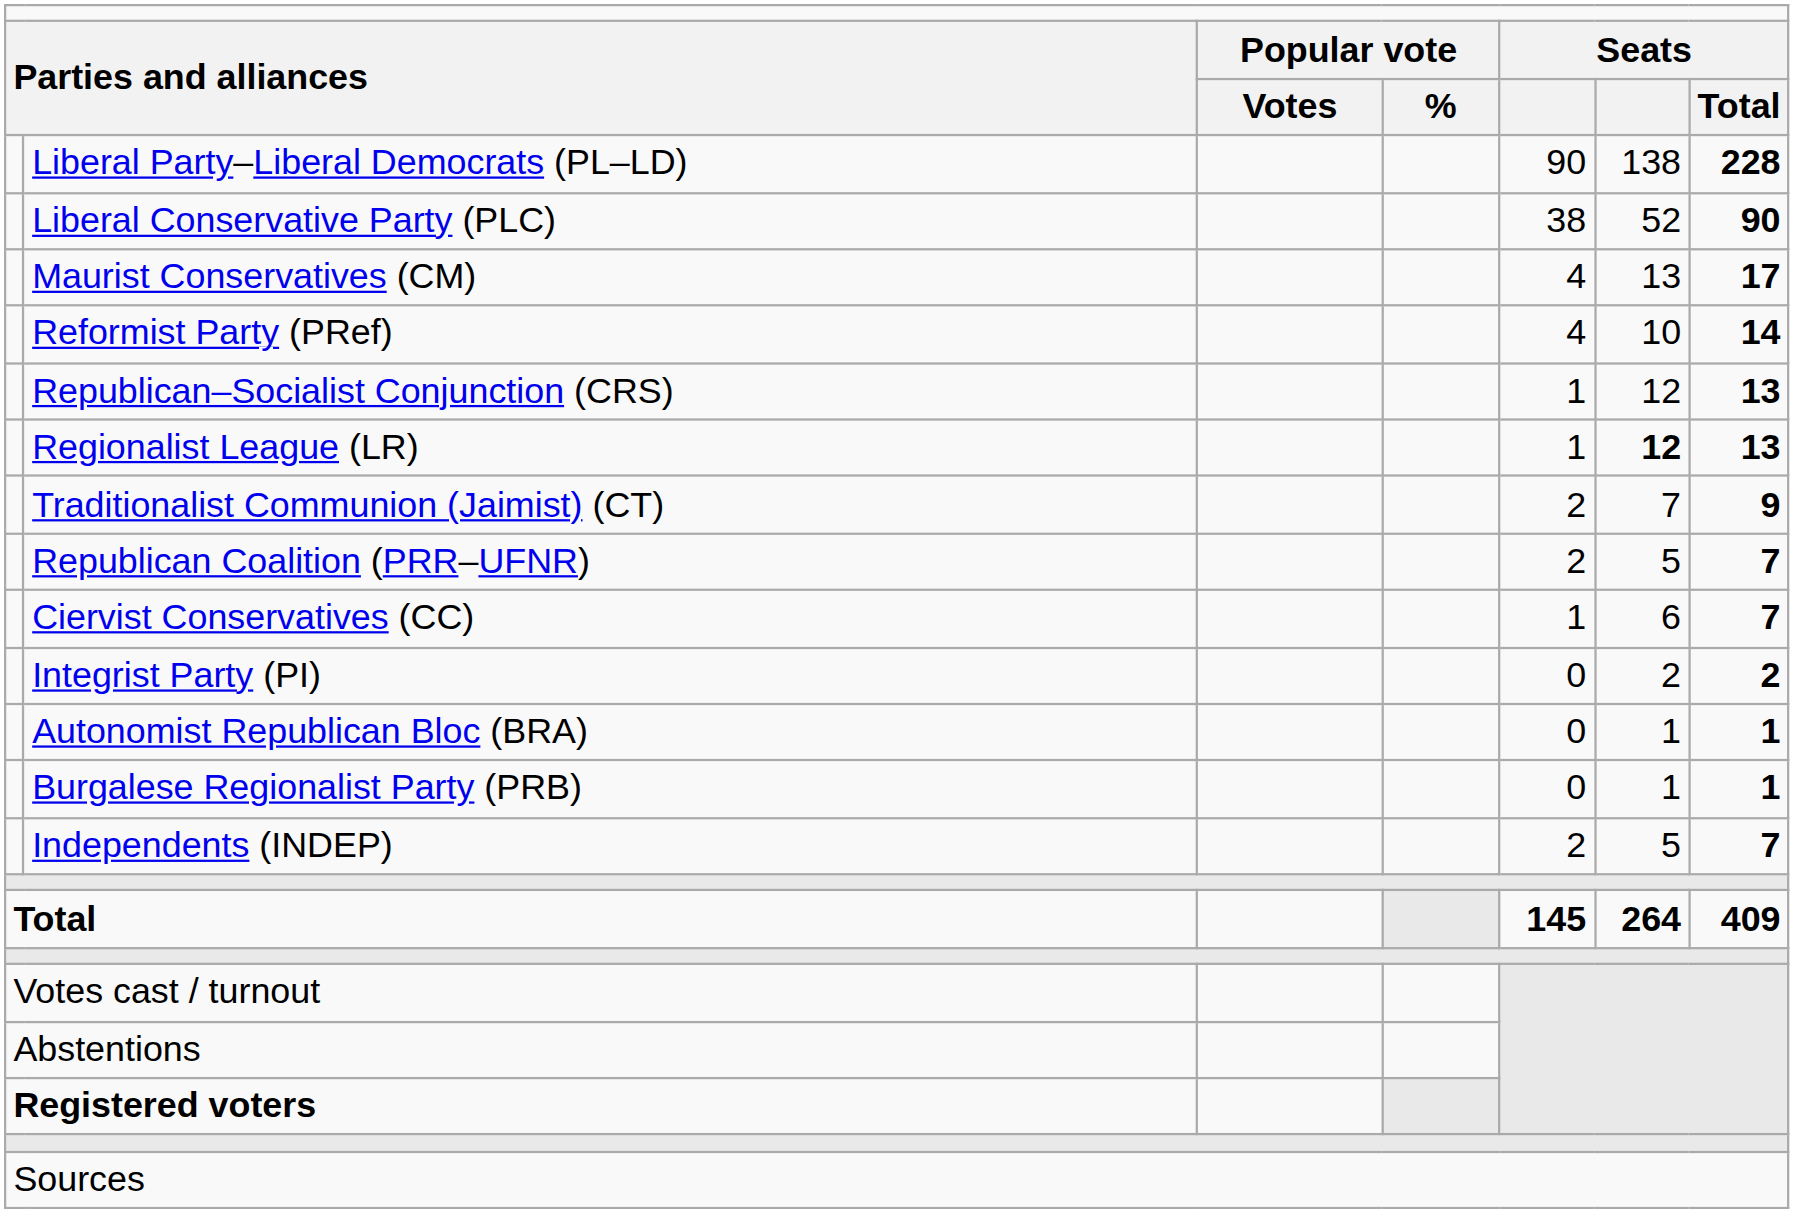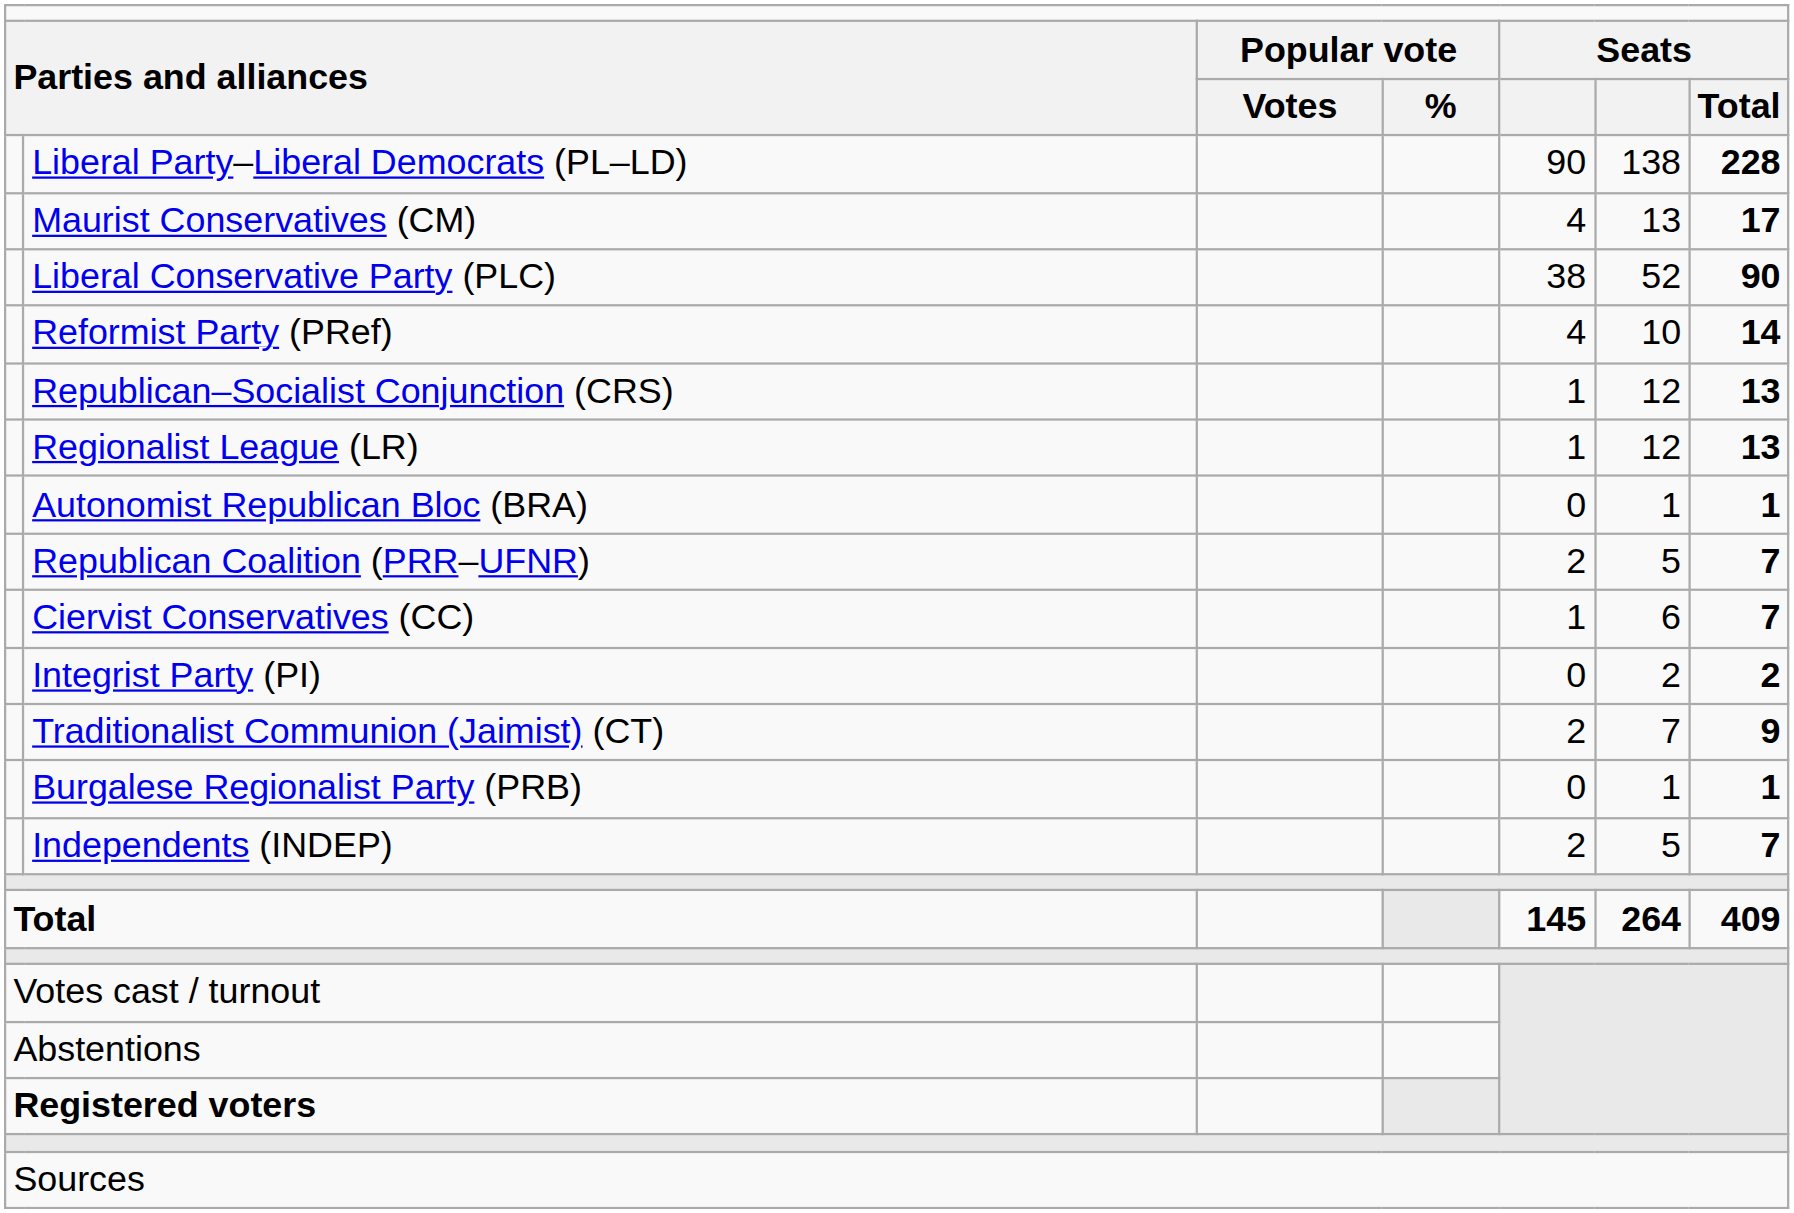rows swapped: (14, 221) <-> (14, 277)
(1661, 447) bold -> (1661, 447) normal
rows swapped: (14, 505) <-> (14, 732)
